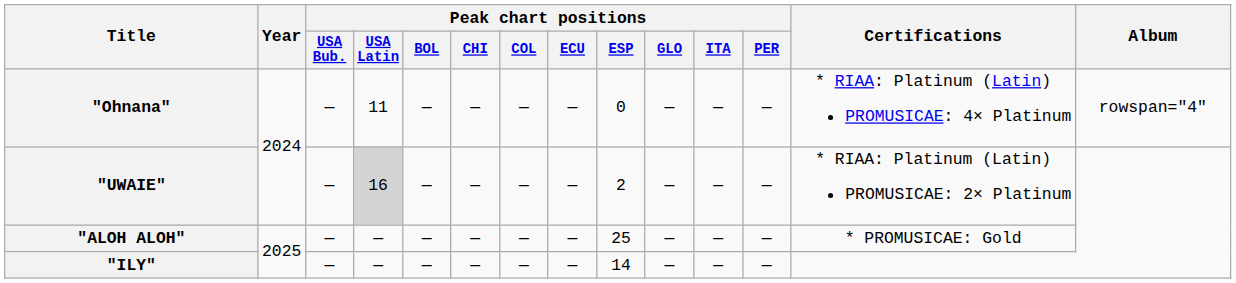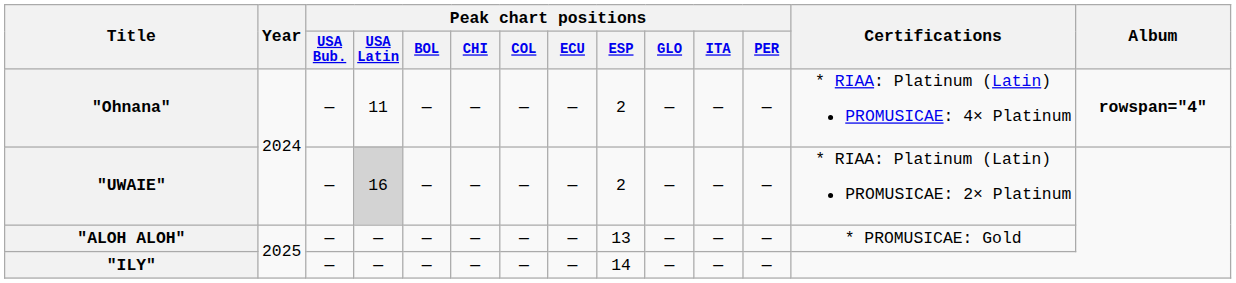(621, 108) 0 -> (621, 108) 2
(1153, 108) normal -> (1153, 108) bold
(621, 238) 25 -> (621, 238) 13
